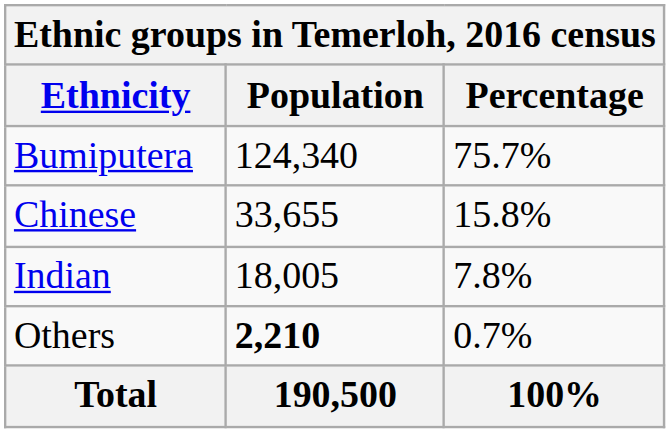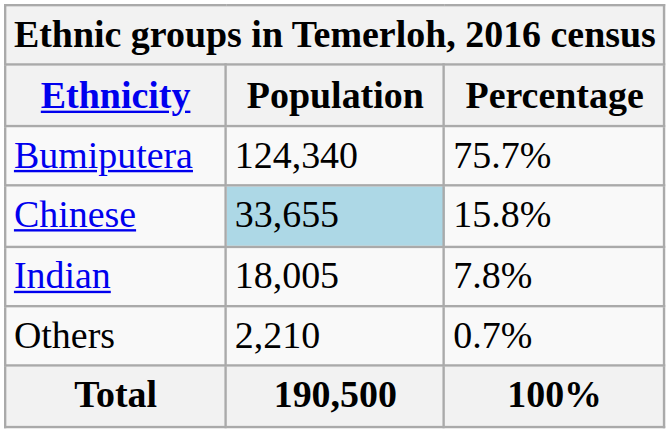(287, 214) no background -> (287, 214) lightblue background
(277, 335) bold -> (277, 335) normal
